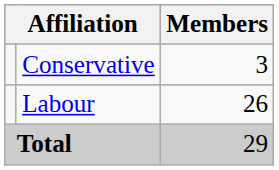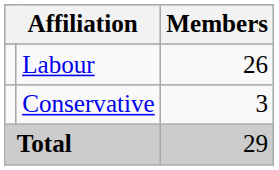rows swapped: (58, 104) <-> (88, 64)
